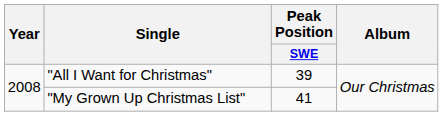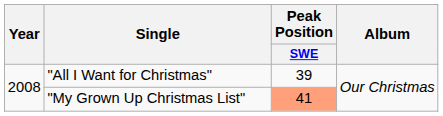(304, 99) no background -> (304, 99) lightsalmon background
